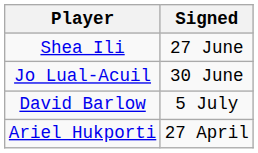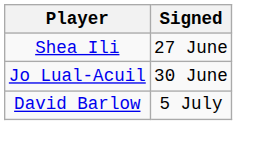- row: (83, 133)
